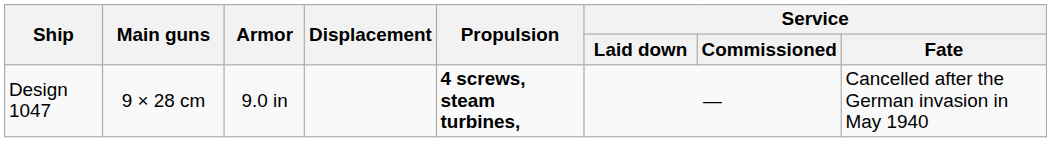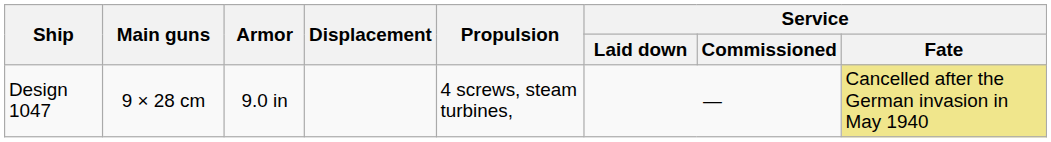(483, 100) bold -> (509, 100) normal
(927, 100) no background -> (927, 100) khaki background
